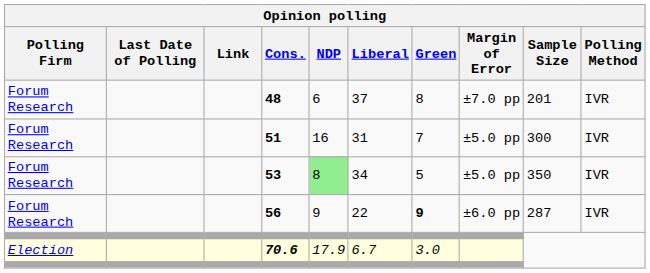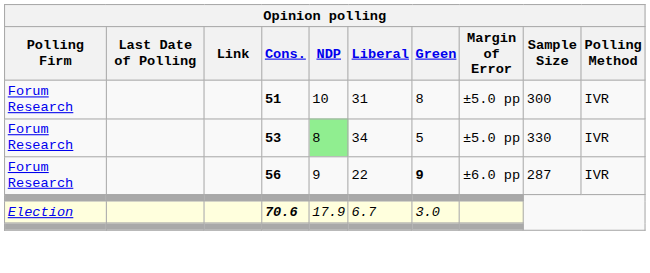- row: (41, 100)
(321, 138) 16 -> (321, 100) 10
(420, 138) 7 -> (420, 100) 8
(539, 176) 350 -> (539, 138) 330
